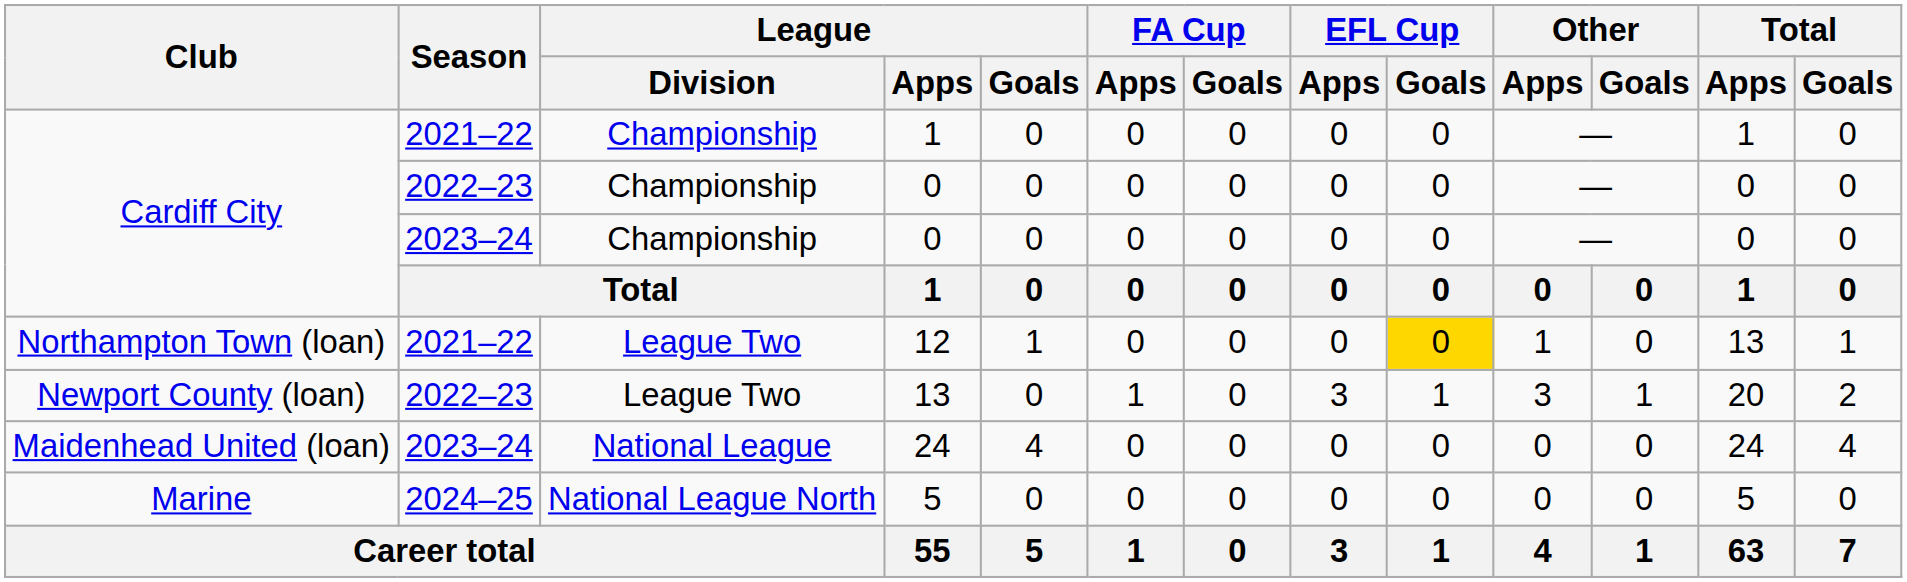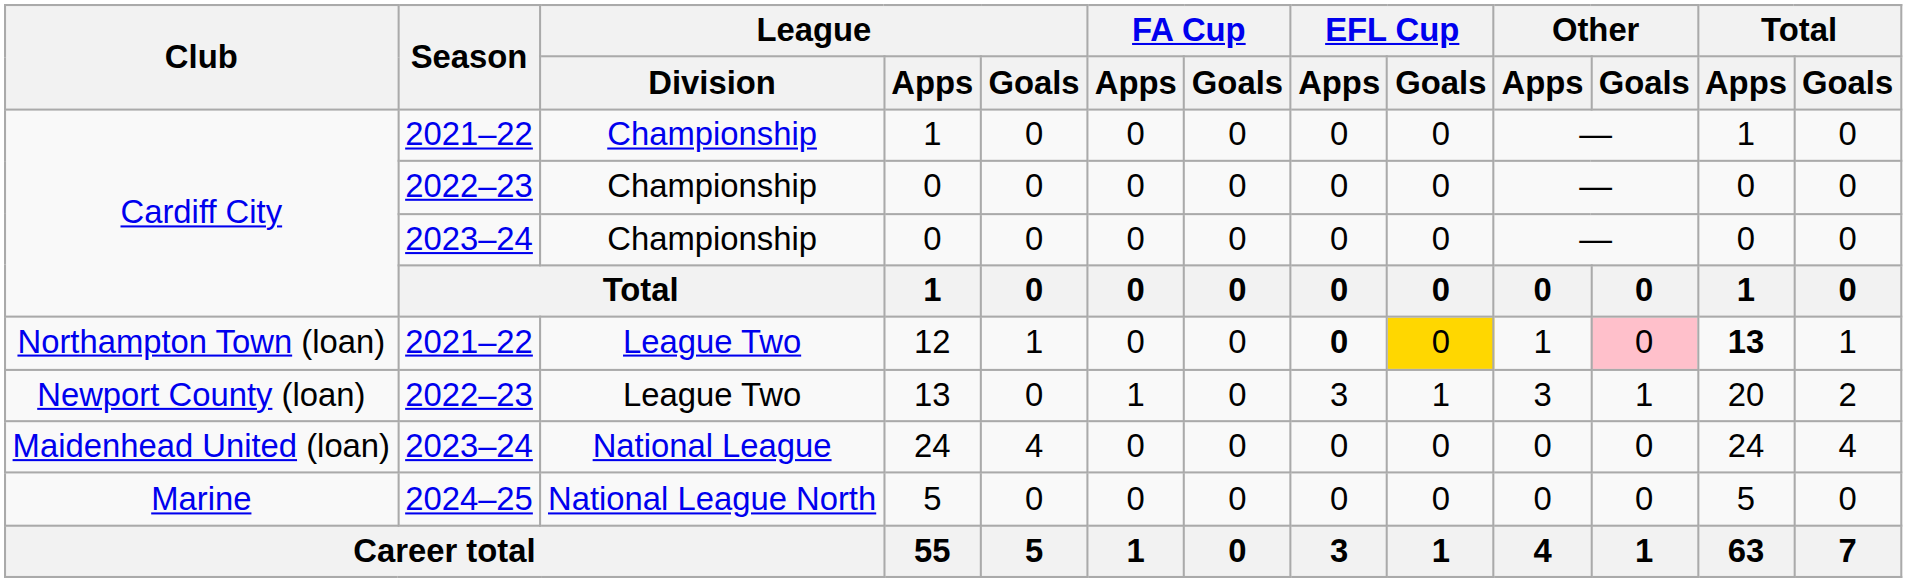(1339, 342) normal -> (1339, 342) bold
(1644, 342) no background -> (1644, 342) pink background
(1746, 342) normal -> (1746, 342) bold
